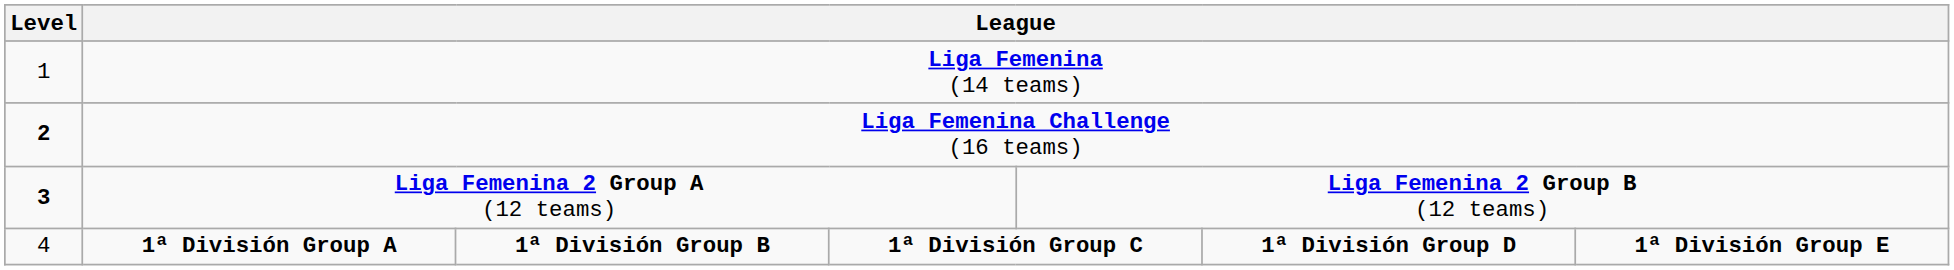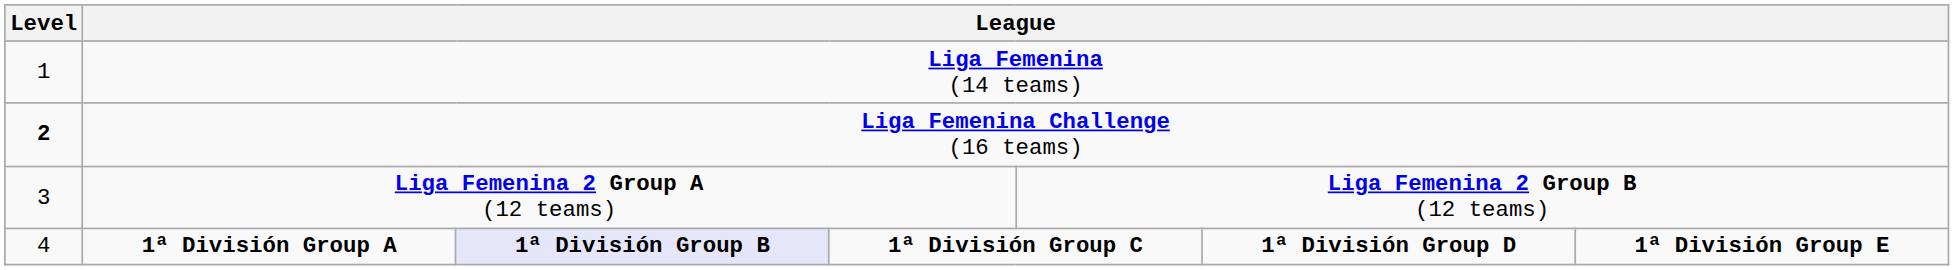(44, 197) bold -> (44, 197) normal
(642, 246) no background -> (642, 246) lavender background
